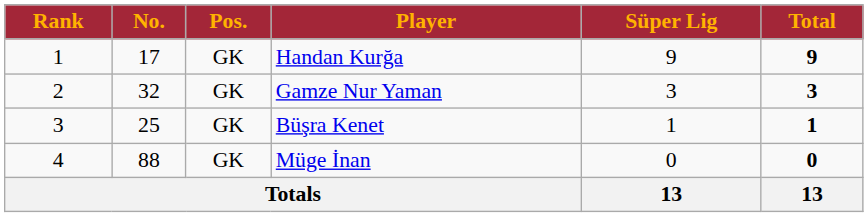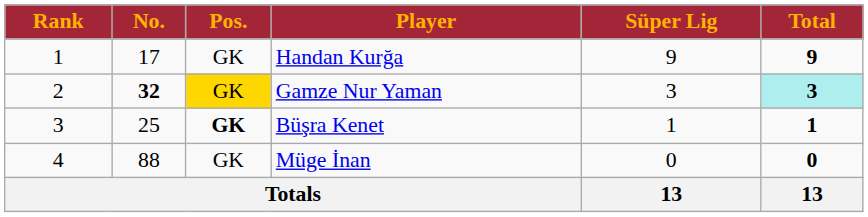(149, 90) normal -> (149, 90) bold
(228, 90) no background -> (228, 90) gold background
(812, 90) no background -> (812, 90) paleturquoise background
(228, 125) normal -> (228, 125) bold
